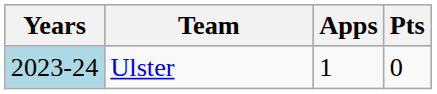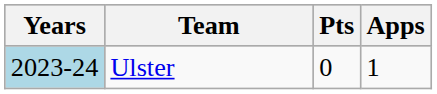columns swapped: (348, 25) <-> (407, 25)
